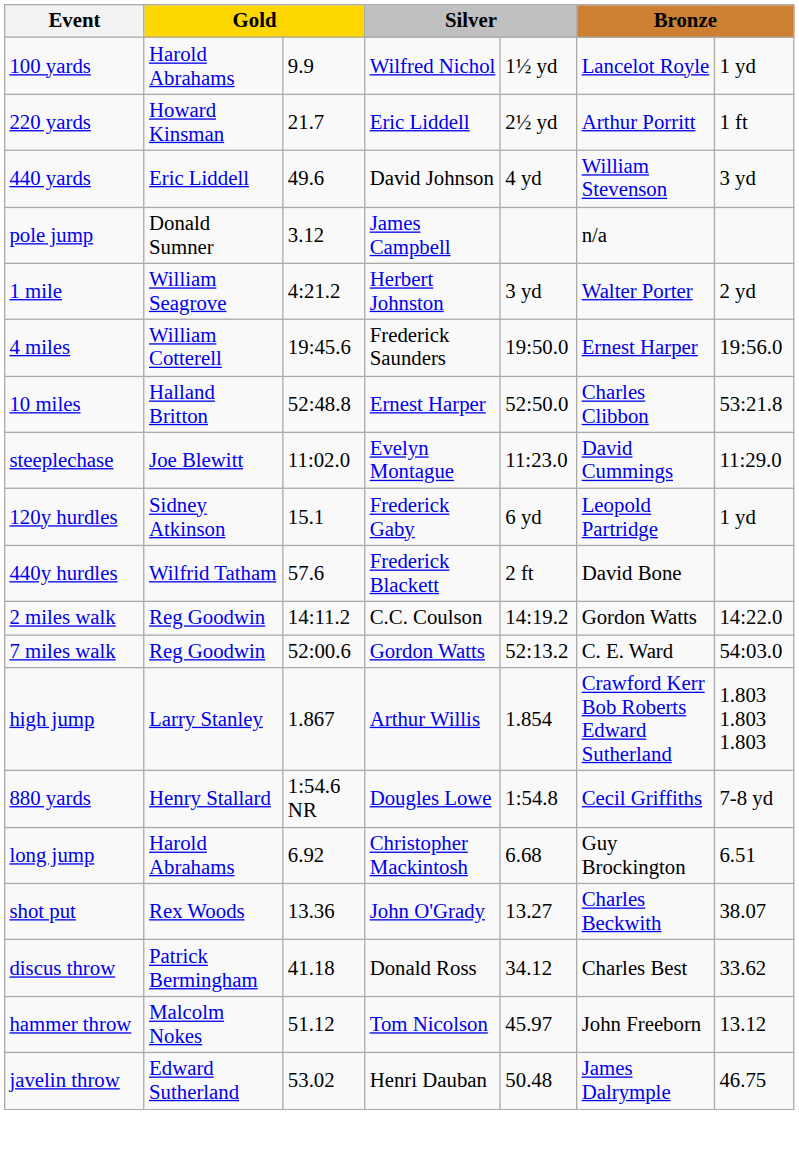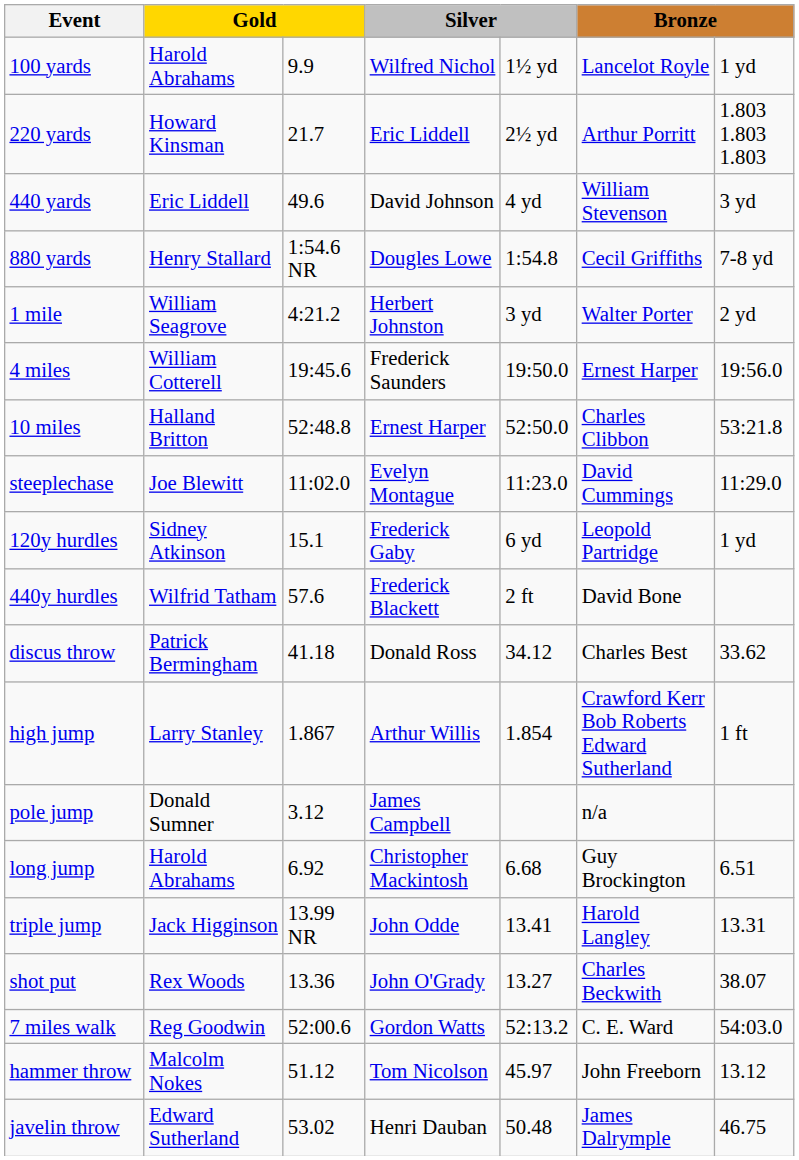(734, 122) 1 ft -> (743, 133) 1.803 1.803 1.803
rows swapped: (50, 798) <-> (51, 234)
- row: (63, 617)
rows swapped: (63, 650) <-> (62, 967)
(743, 718) 1.803 1.803 1.803 -> (734, 732) 1 ft
+ row: (55, 925)
